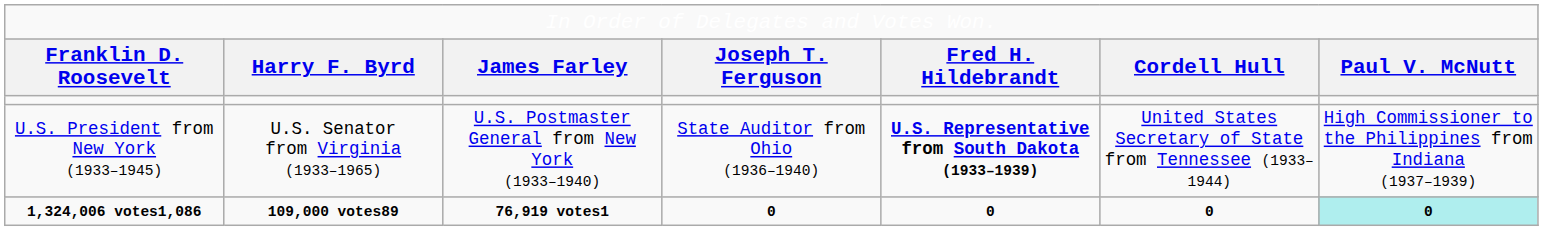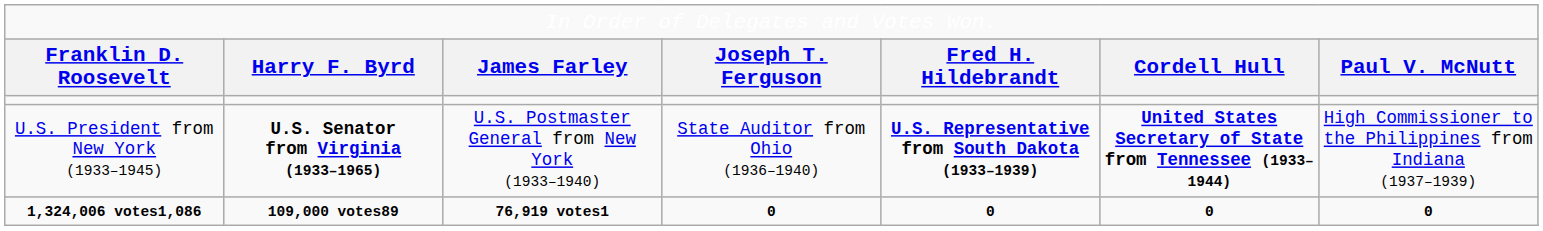(333, 149) normal -> (333, 150) bold
(1209, 149) normal -> (1209, 150) bold
(1428, 211) paleturquoise background -> (1428, 211) no background
